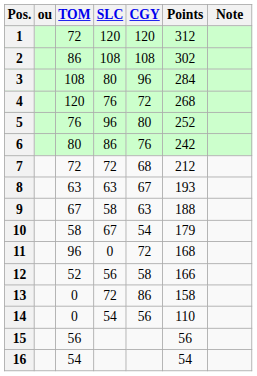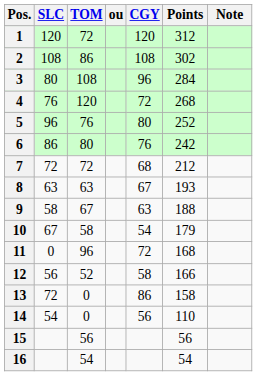columns swapped: (45, 15) <-> (110, 15)
